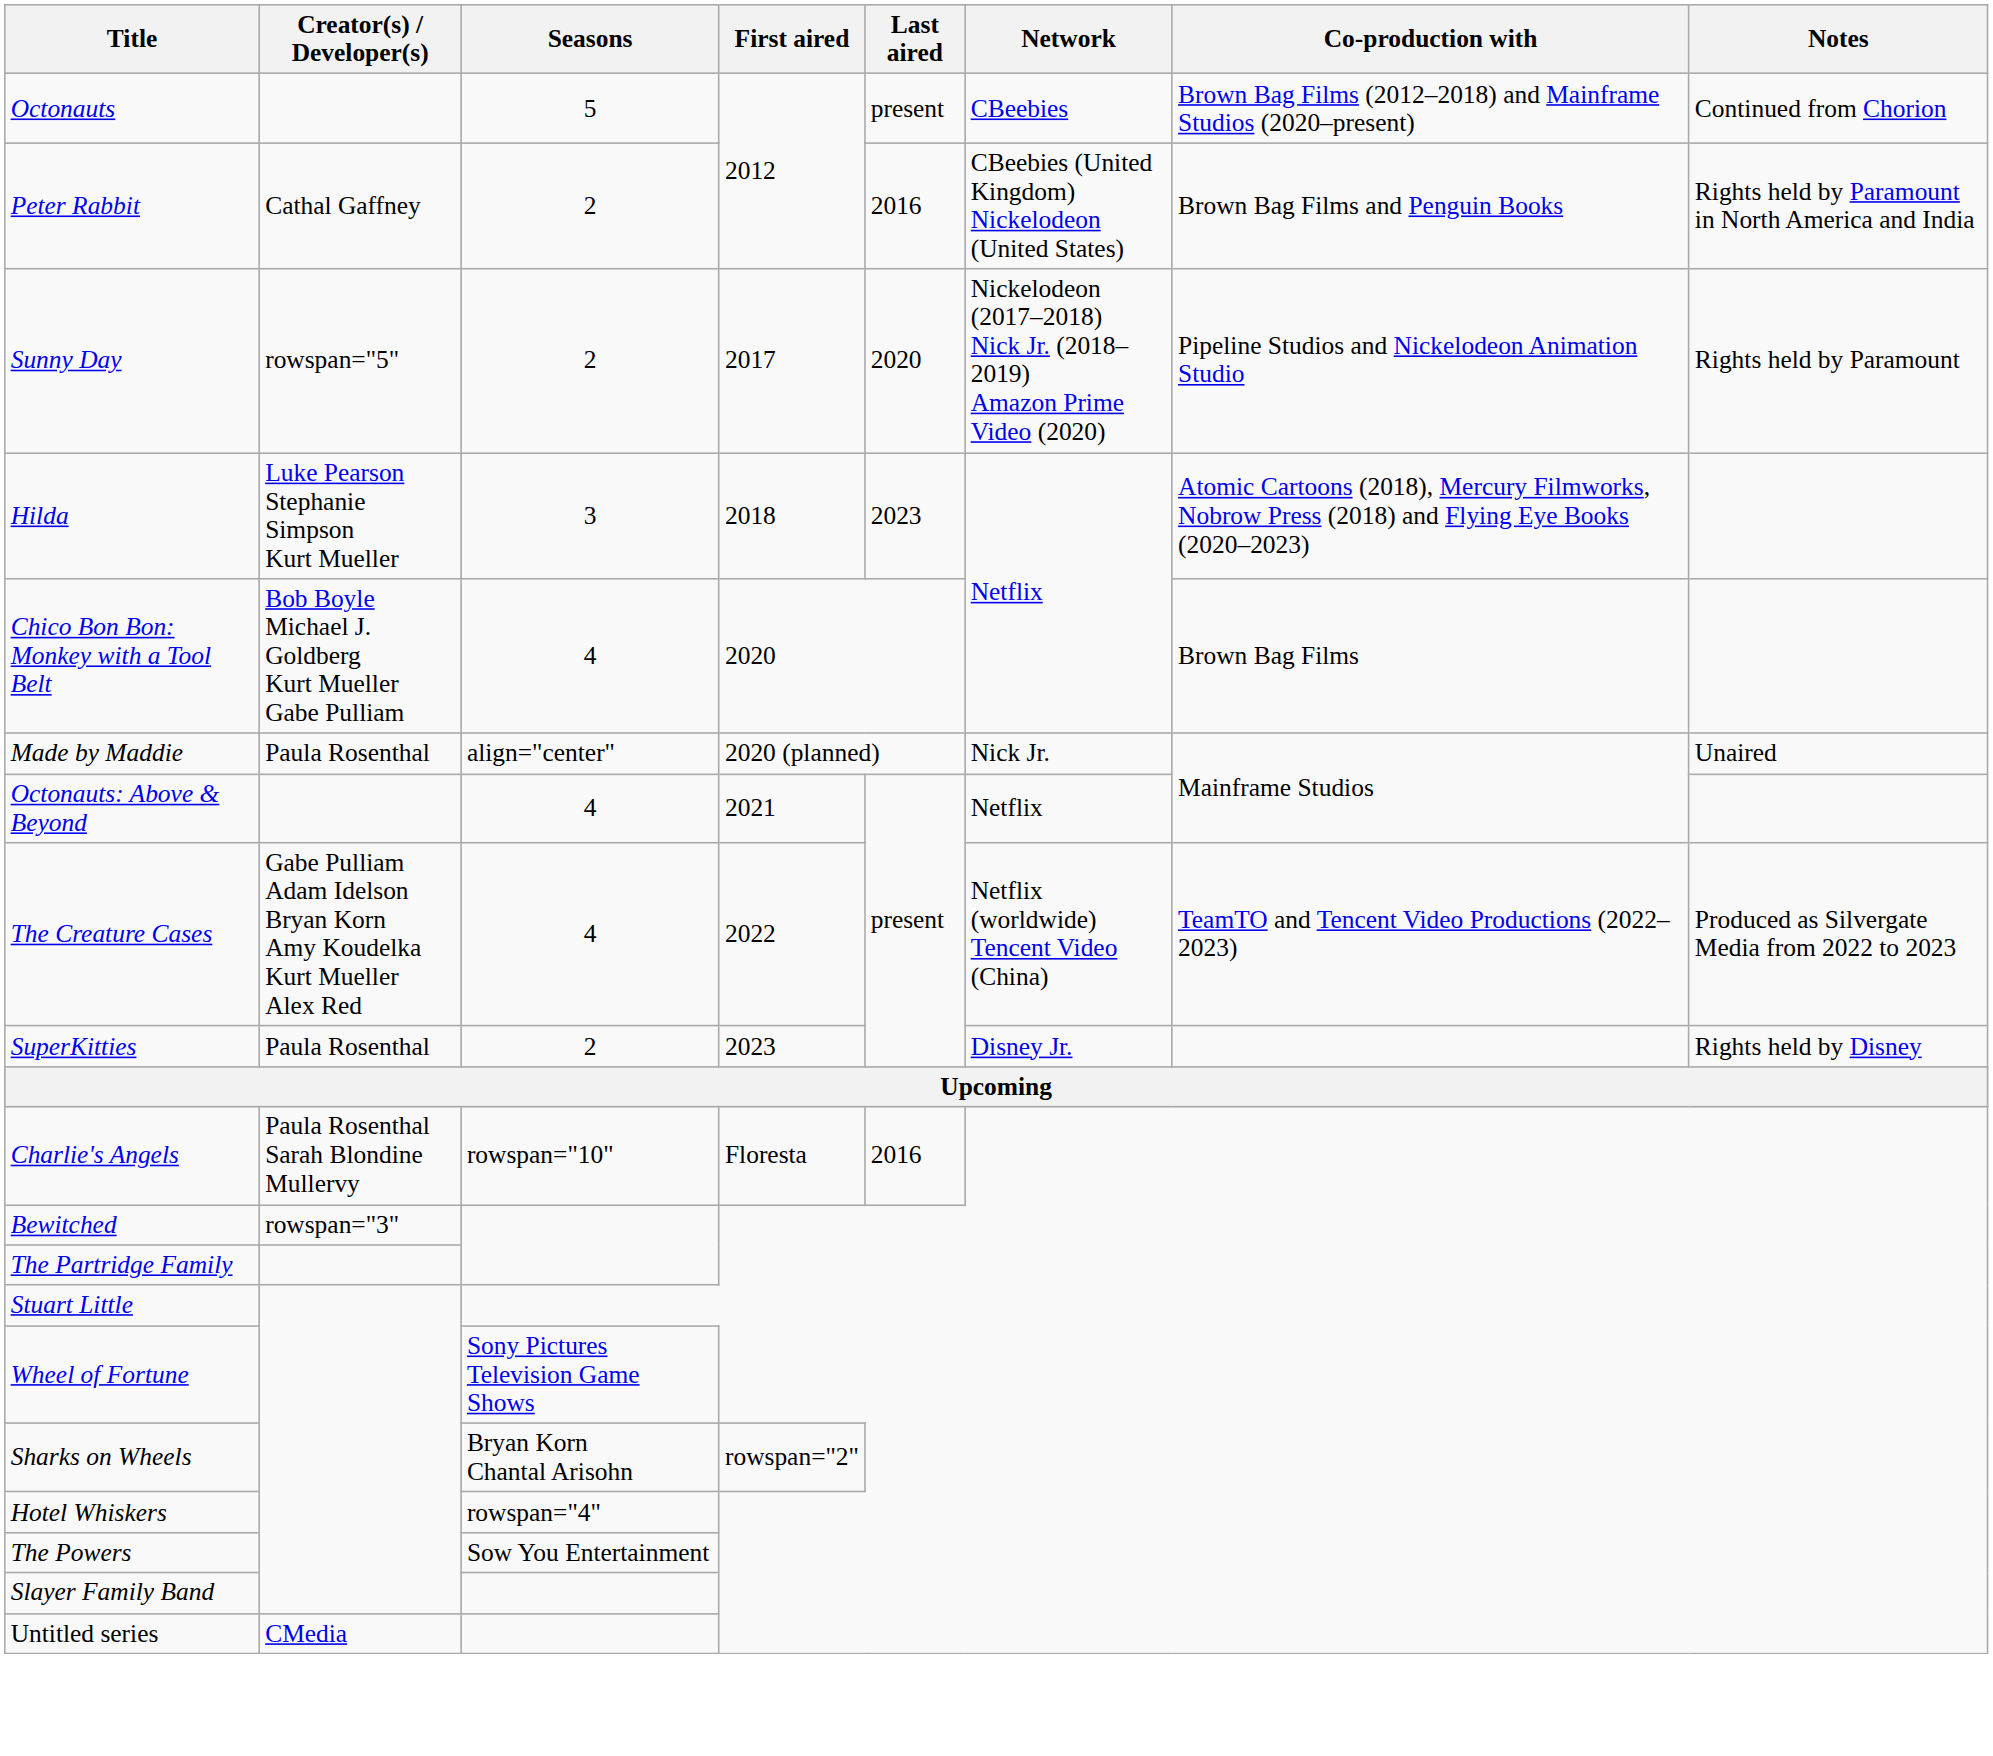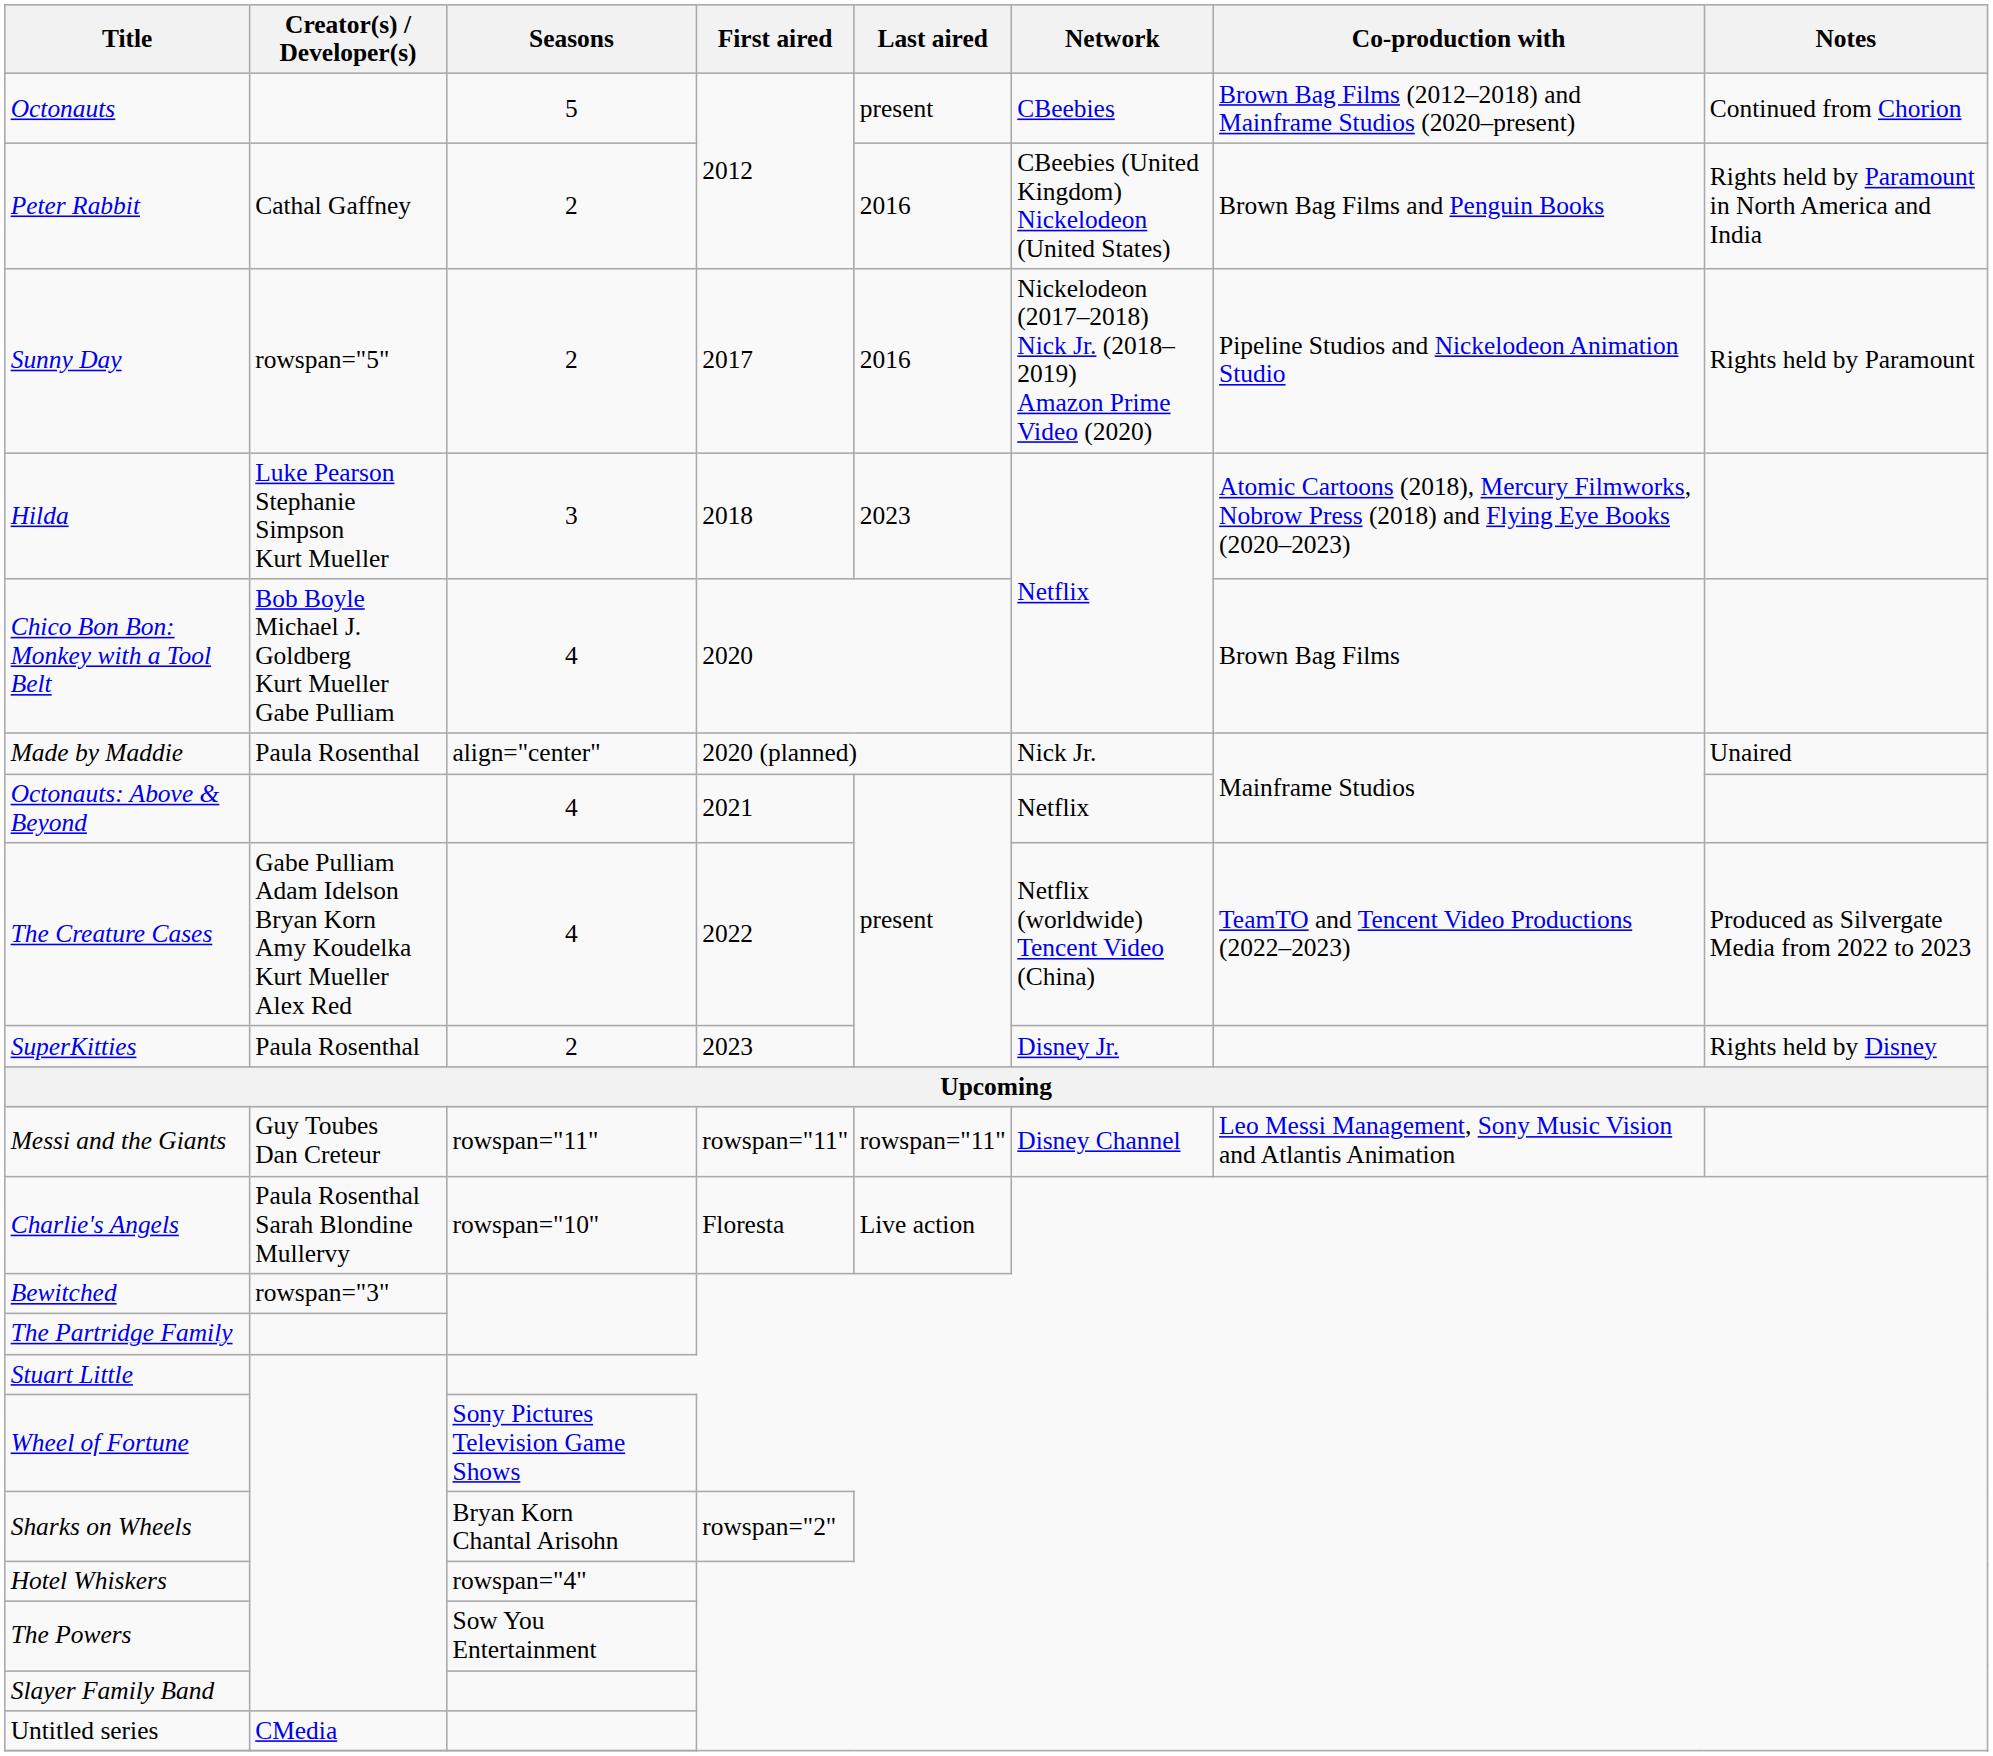(896, 360) 2020 -> (885, 360) 2016
+ row: (118, 1141)
(896, 1155) 2016 -> (917, 1224) Live action
